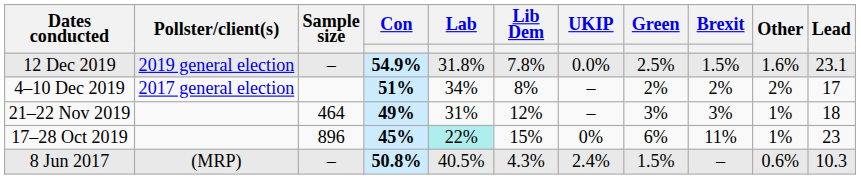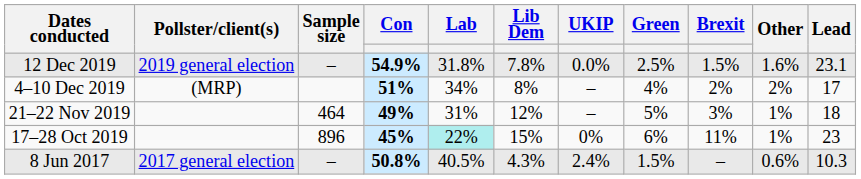(216, 89) 2017 general election -> (216, 89) (MRP)
(656, 89) 2% -> (656, 89) 4%
(656, 113) 3% -> (656, 113) 5%
(216, 161) (MRP) -> (216, 161) 2017 general election
